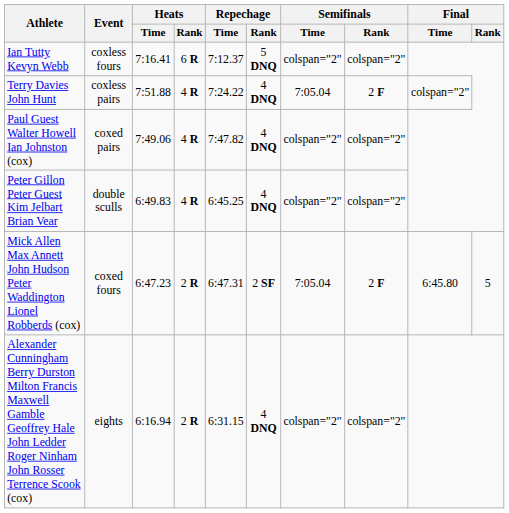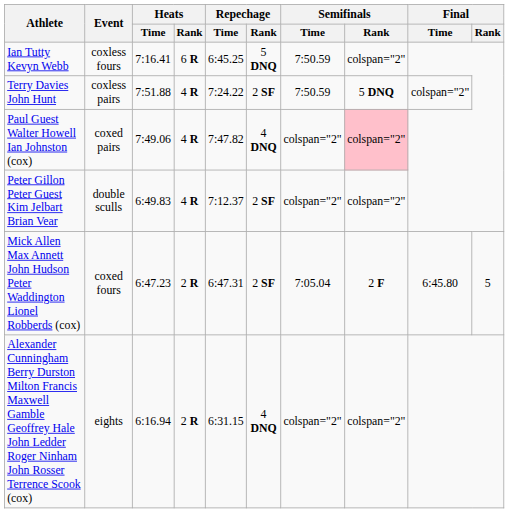(226, 59) 7:12.37 -> (226, 59) 6:45.25
(313, 59) colspan="2" -> (313, 59) 7:50.59
(264, 92) 4 DNQ -> (264, 92) 2 SF
(313, 92) 7:05.04 -> (313, 92) 7:50.59
(376, 92) 2 F -> (376, 92) 5 DNQ
(376, 140) no background -> (376, 140) pink background
(226, 201) 6:45.25 -> (226, 201) 7:12.37
(264, 201) 4 DNQ -> (264, 201) 2 SF
